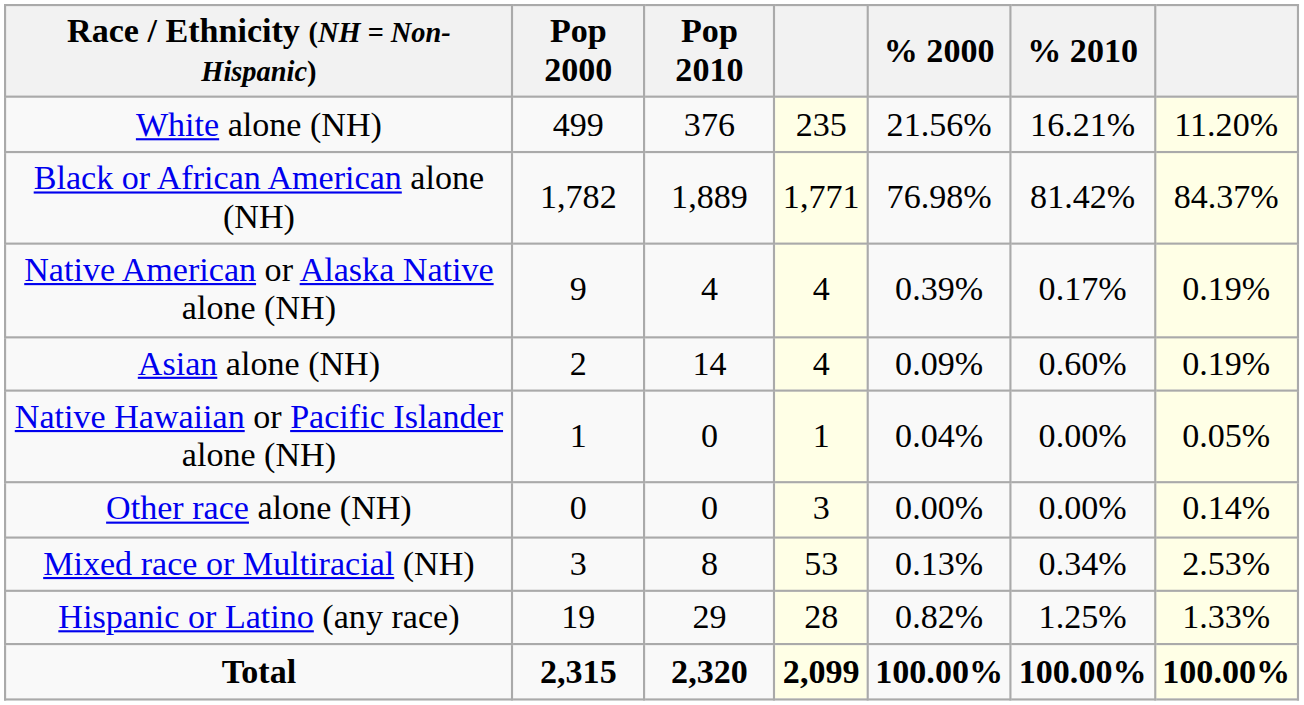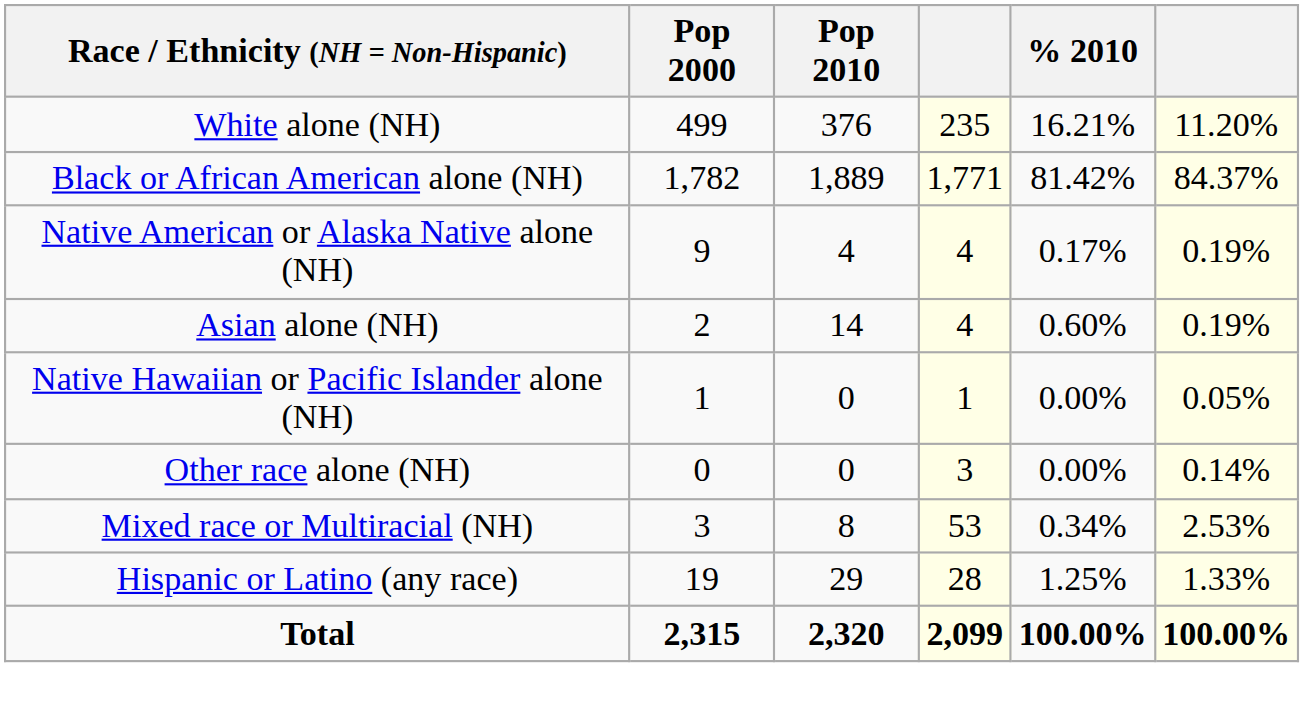- column: (939, 50)
